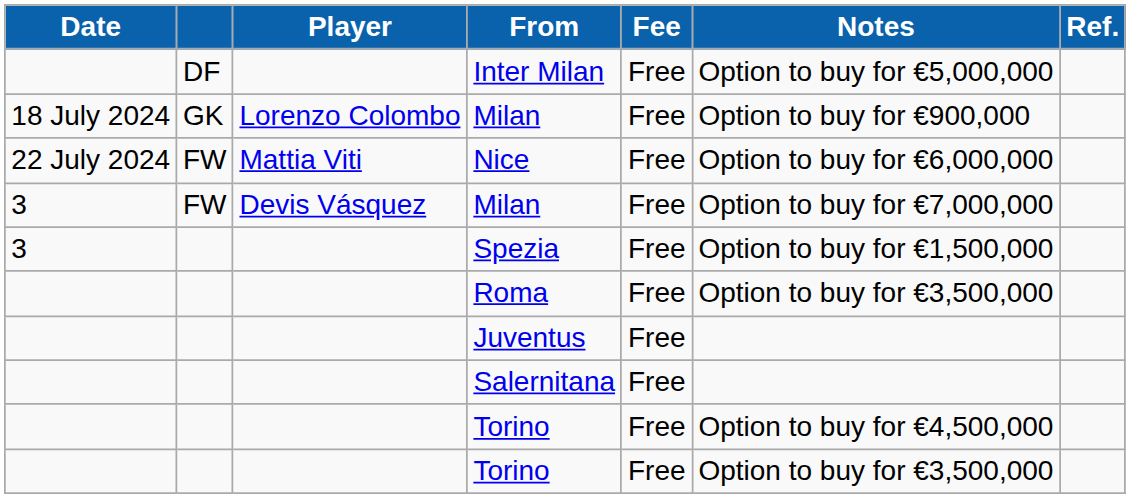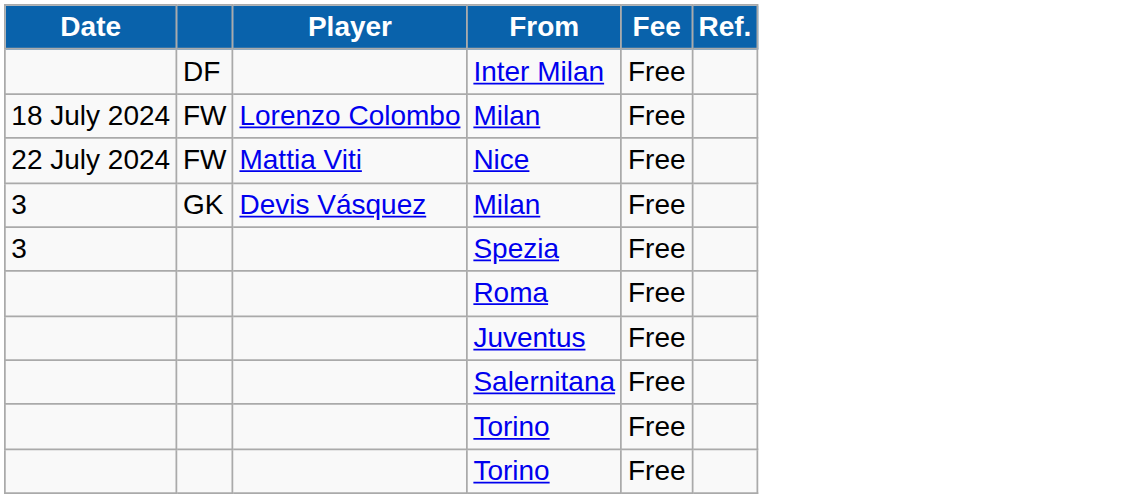- column: (876, 26)
(203, 115) GK -> (205, 115) FW
(205, 204) FW -> (203, 204) GK
